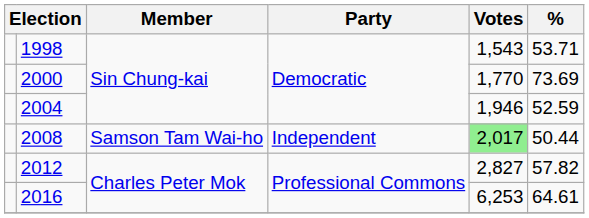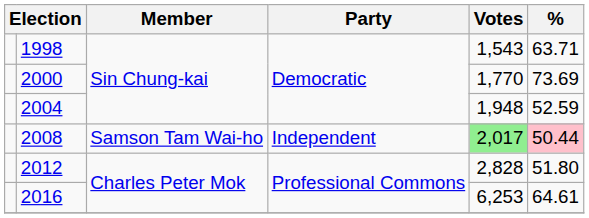(555, 49) 53.71 -> (555, 49) 63.71
(500, 108) 1,946 -> (500, 108) 1,948
(555, 138) no background -> (555, 138) pink background
(500, 167) 2,827 -> (500, 167) 2,828
(555, 167) 57.82 -> (555, 167) 51.80
